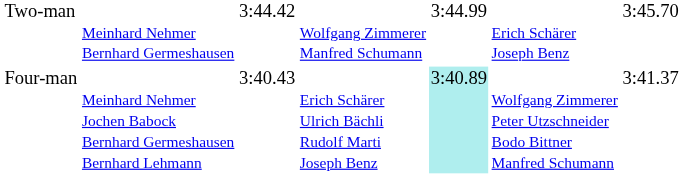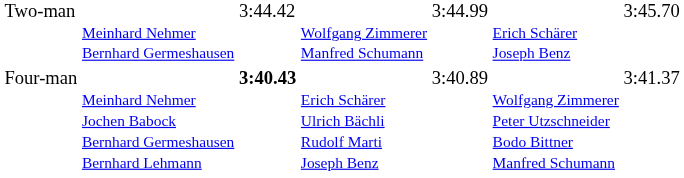(267, 78) normal -> (268, 78) bold
(459, 78) paleturquoise background -> (460, 78) no background
